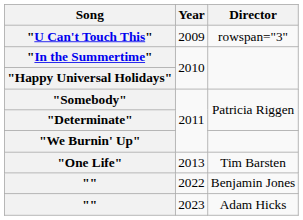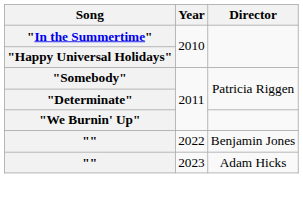- row: (90, 36)
- row: (90, 162)
